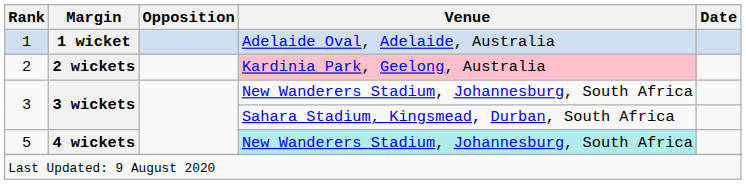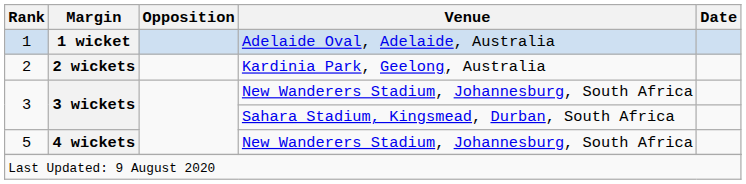(394, 67) pink background -> (394, 67) no background
(467, 142) paleturquoise background -> (467, 142) no background
